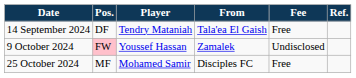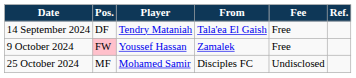(298, 47) Undisclosed -> (281, 47) Free
(281, 64) Free -> (298, 64) Undisclosed
